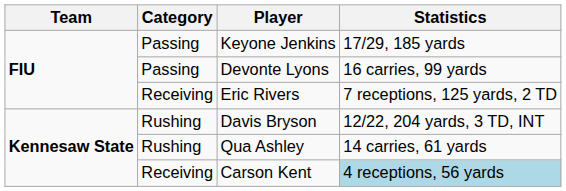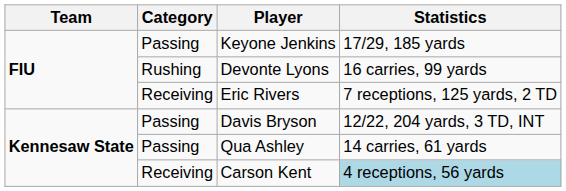(170, 69) Passing -> (171, 69) Rushing
(171, 121) Rushing -> (170, 121) Passing
(171, 147) Rushing -> (170, 147) Passing
